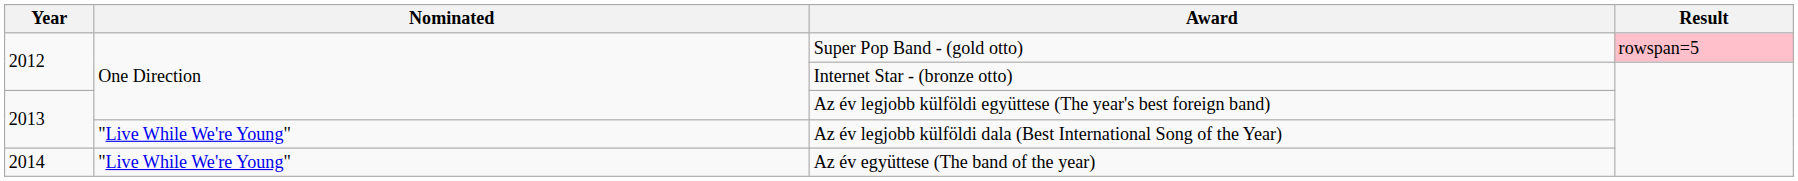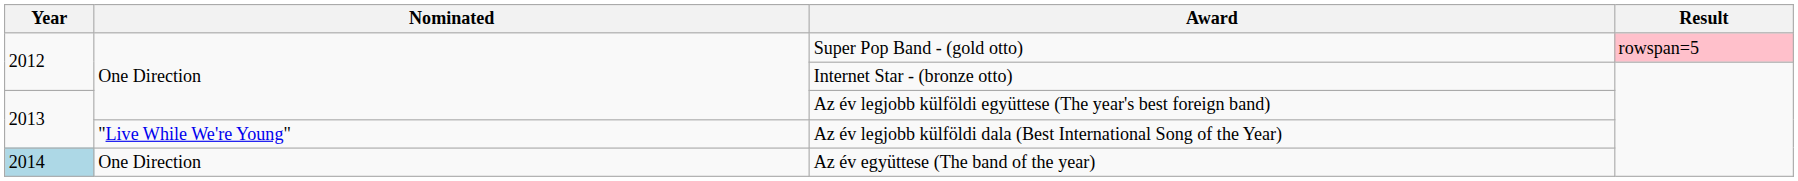(27, 162) no background -> (27, 162) lightblue background
(194, 162) "Live While We're Young" -> (150, 162) One Direction
